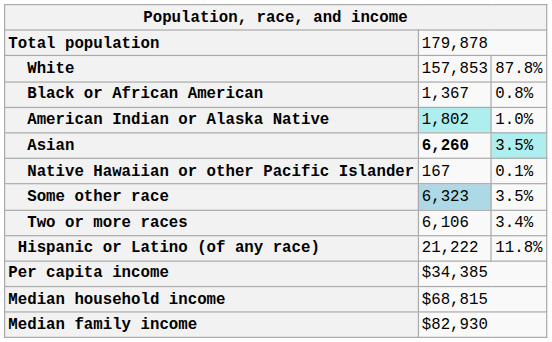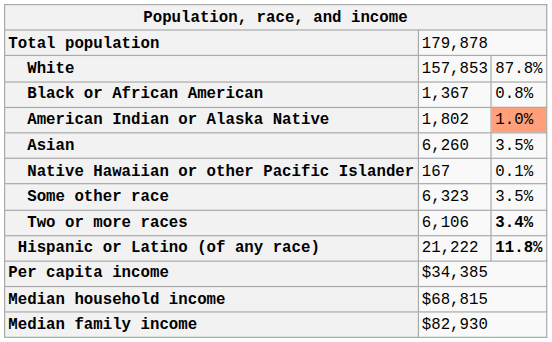(445, 120) paleturquoise background -> (445, 120) no background
(514, 120) no background -> (514, 120) lightsalmon background
(445, 146) bold -> (445, 146) normal
(514, 146) paleturquoise background -> (514, 146) no background
(445, 197) lightblue background -> (445, 197) no background
(514, 223) normal -> (514, 223) bold
(519, 248) normal -> (519, 248) bold
